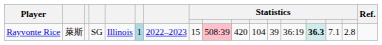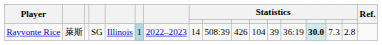(196, 32) 15 -> (196, 32) 14
(217, 32) pink background -> (217, 32) no background
(241, 32) 420 -> (241, 32) 426
(316, 32) 36.3 -> (316, 32) 30.0
(334, 32) 7.1 -> (334, 32) 7.3
